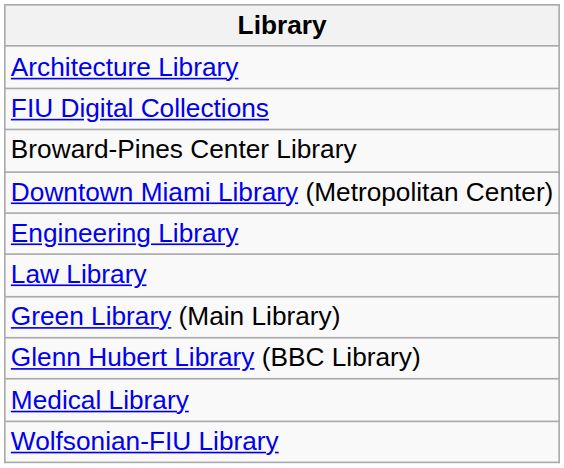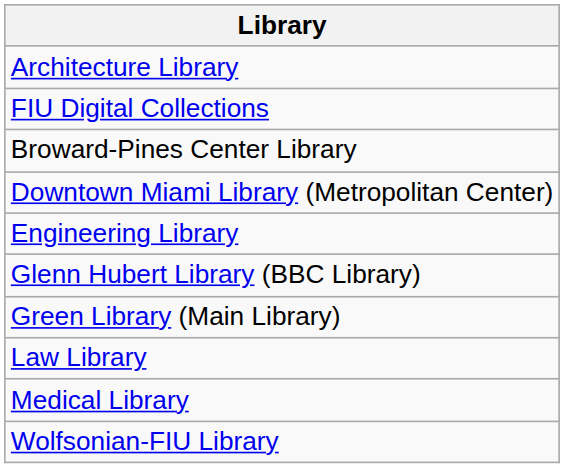(79, 274) Law Library -> (216, 274) Glenn Hubert Library (BBC Library)
(216, 358) Glenn Hubert Library (BBC Library) -> (79, 358) Law Library
